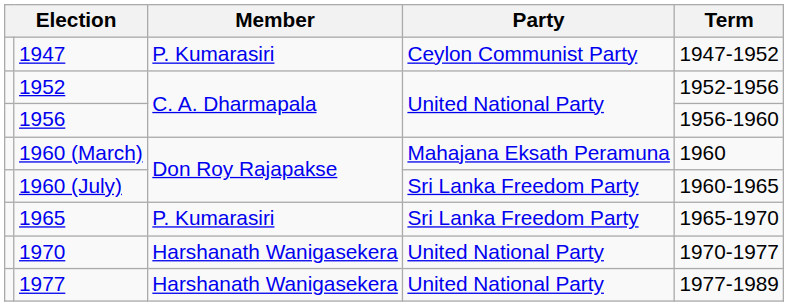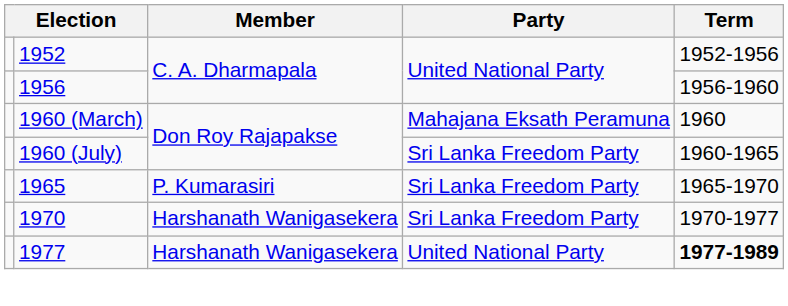- row: (42, 53)
(506, 251) United National Party -> (523, 218) Sri Lanka Freedom Party
(729, 284) normal -> (729, 251) bold
